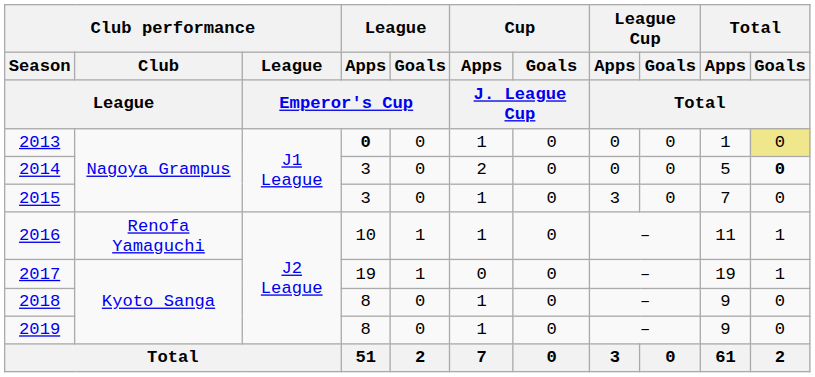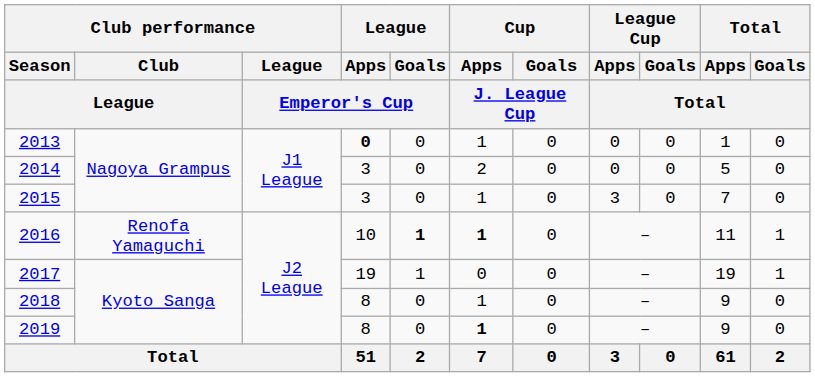(780, 142) khaki background -> (780, 142) no background
(780, 170) bold -> (780, 170) normal
(420, 236) normal -> (420, 236) bold
(482, 236) normal -> (482, 236) bold
(482, 330) normal -> (482, 330) bold
